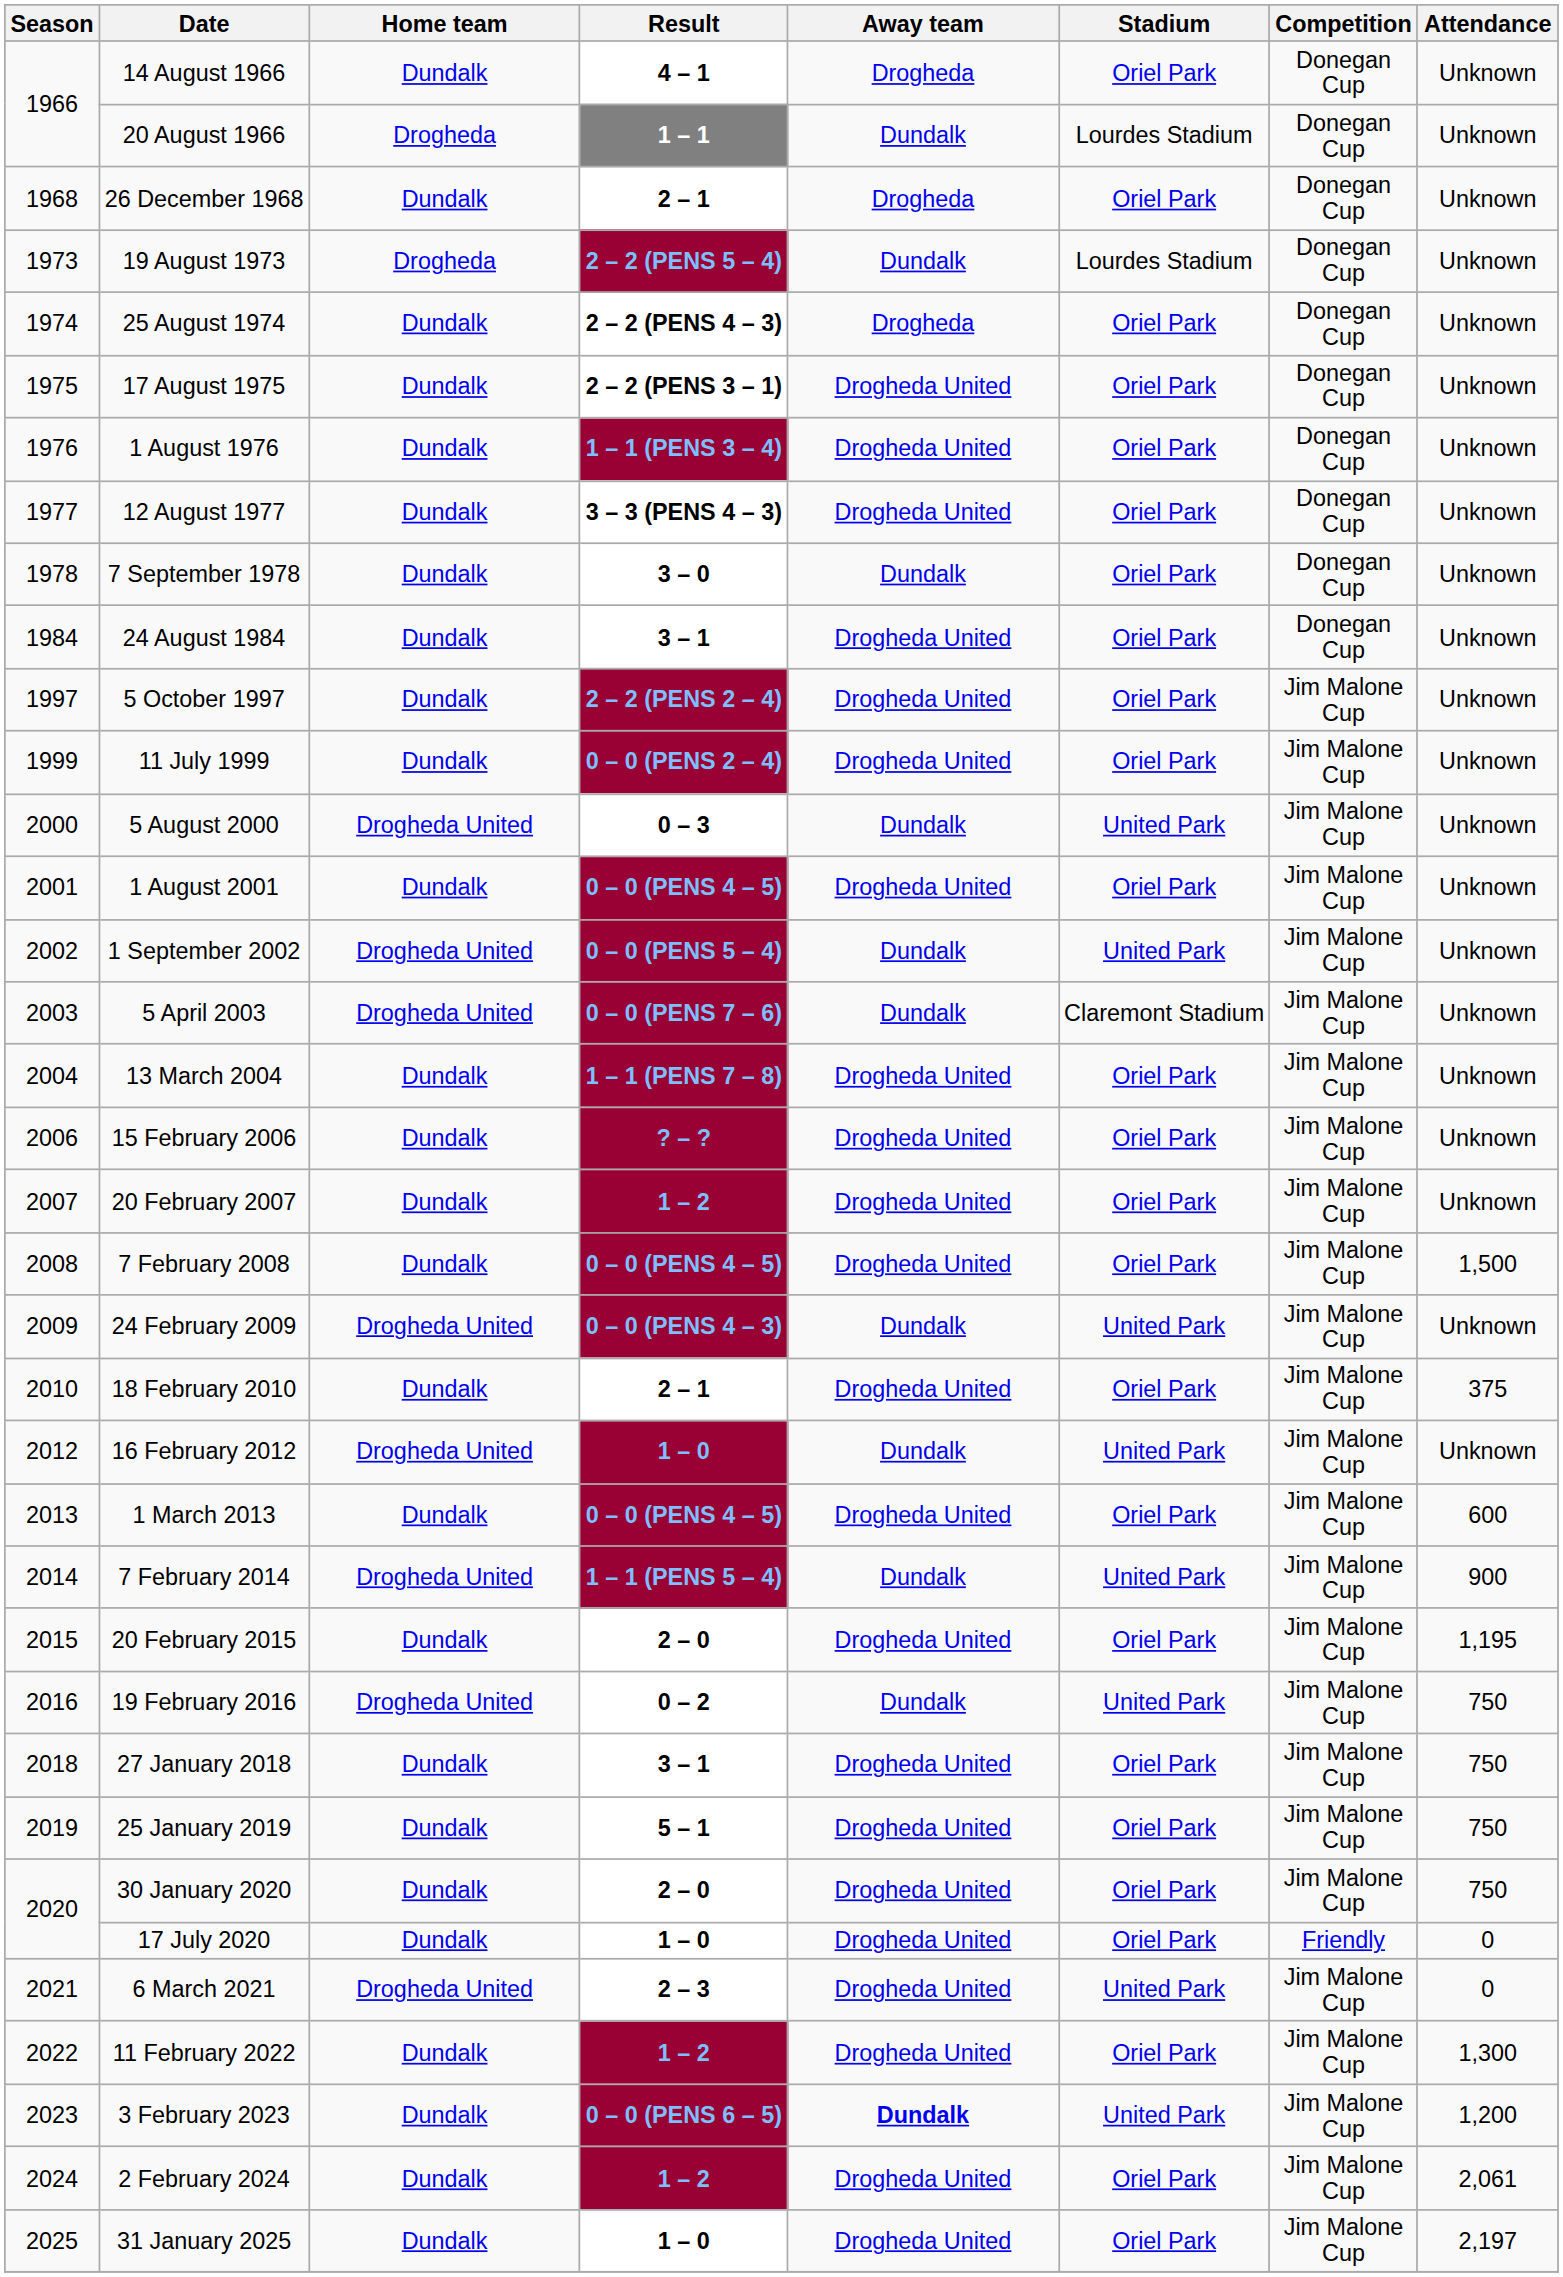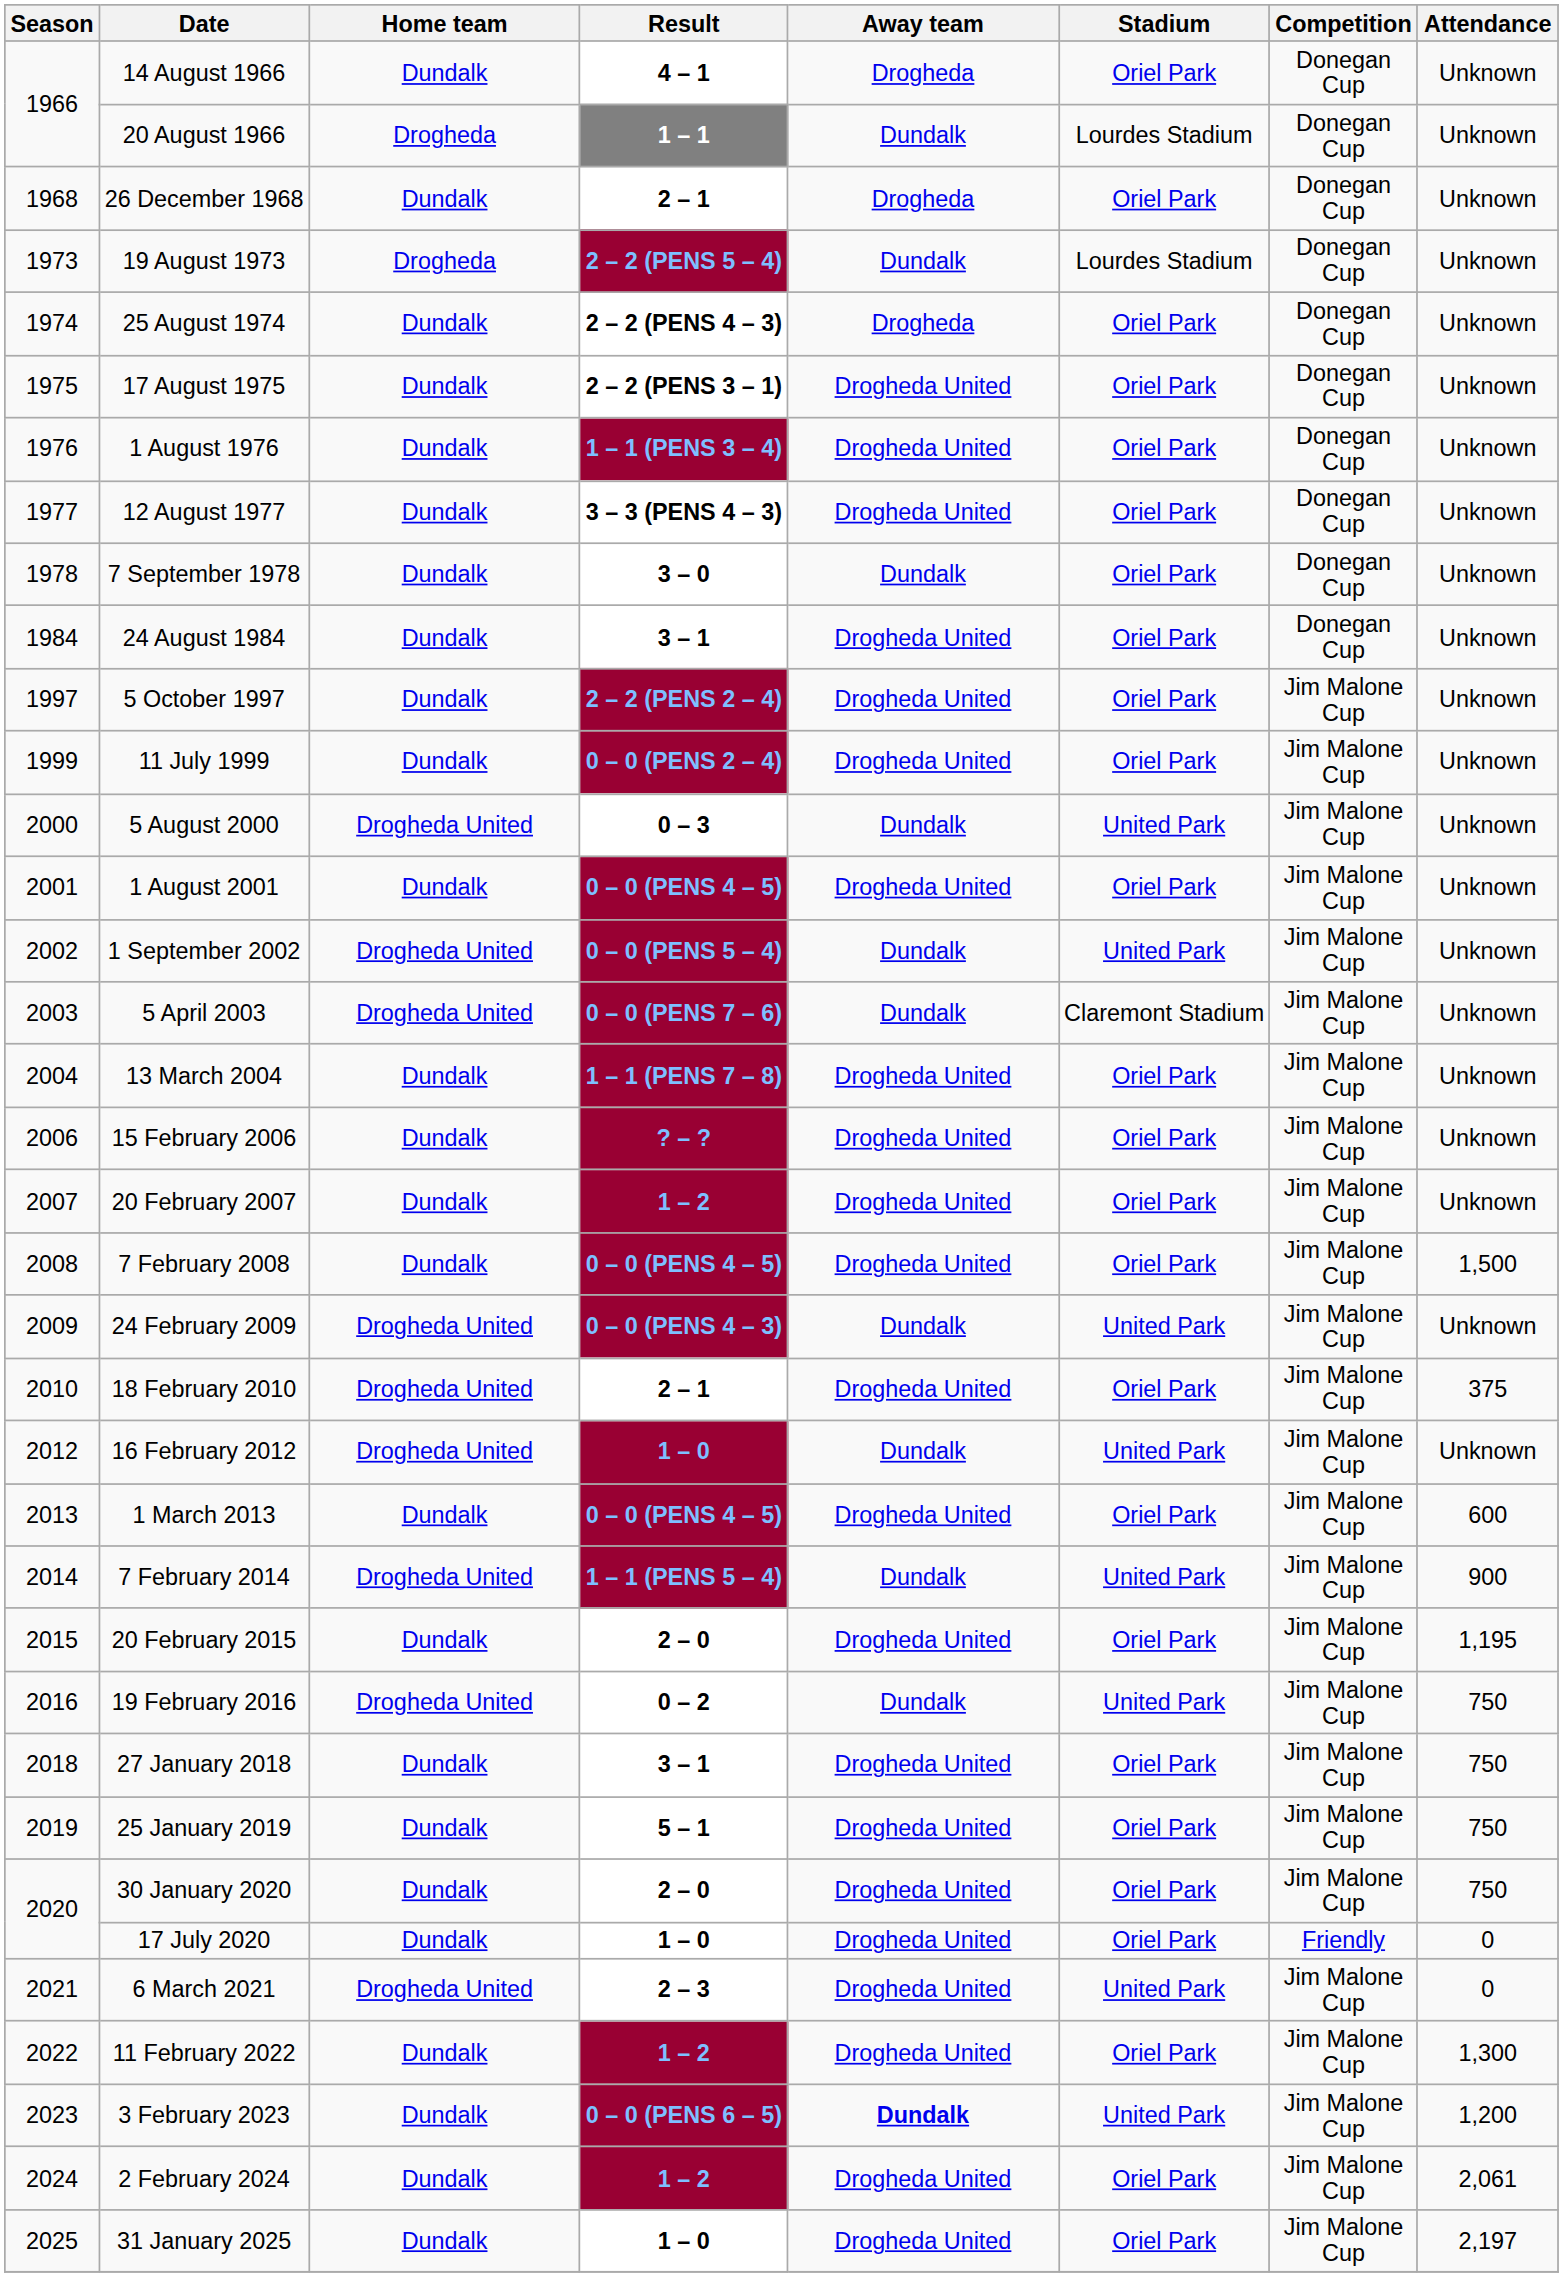(445, 1389) Dundalk -> (445, 1389) Drogheda United
